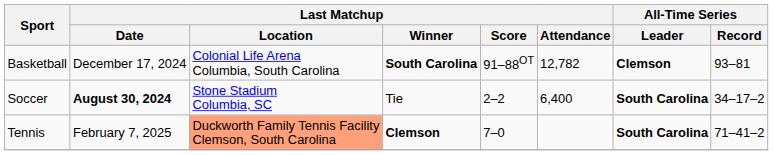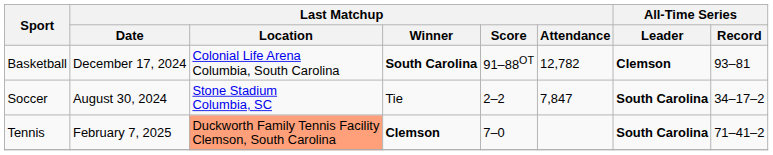(122, 98) bold -> (120, 98) normal
(556, 98) 6,400 -> (556, 98) 7,847
